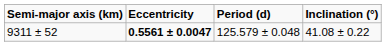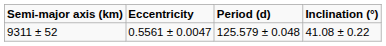(170, 32) bold -> (170, 32) normal
